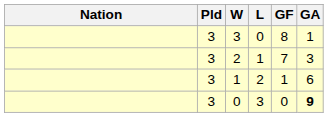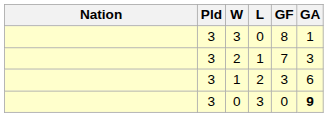(284, 79) 1 -> (284, 79) 3
